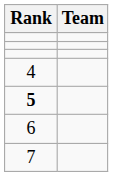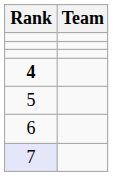(31, 71) normal -> (31, 71) bold
(31, 100) bold -> (31, 100) normal
(31, 157) no background -> (31, 157) lavender background
